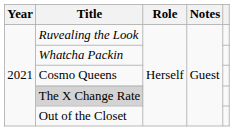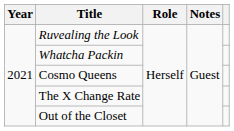(90, 95) lightgrey background -> (90, 95) no background
